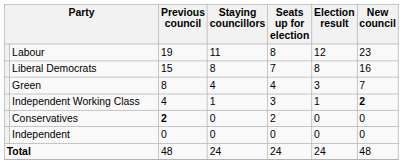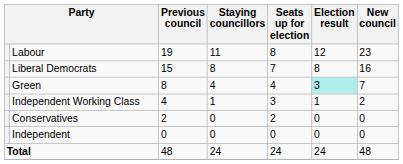(317, 85) no background -> (317, 85) paleturquoise background
(362, 102) bold -> (362, 102) normal
(164, 118) bold -> (164, 118) normal
